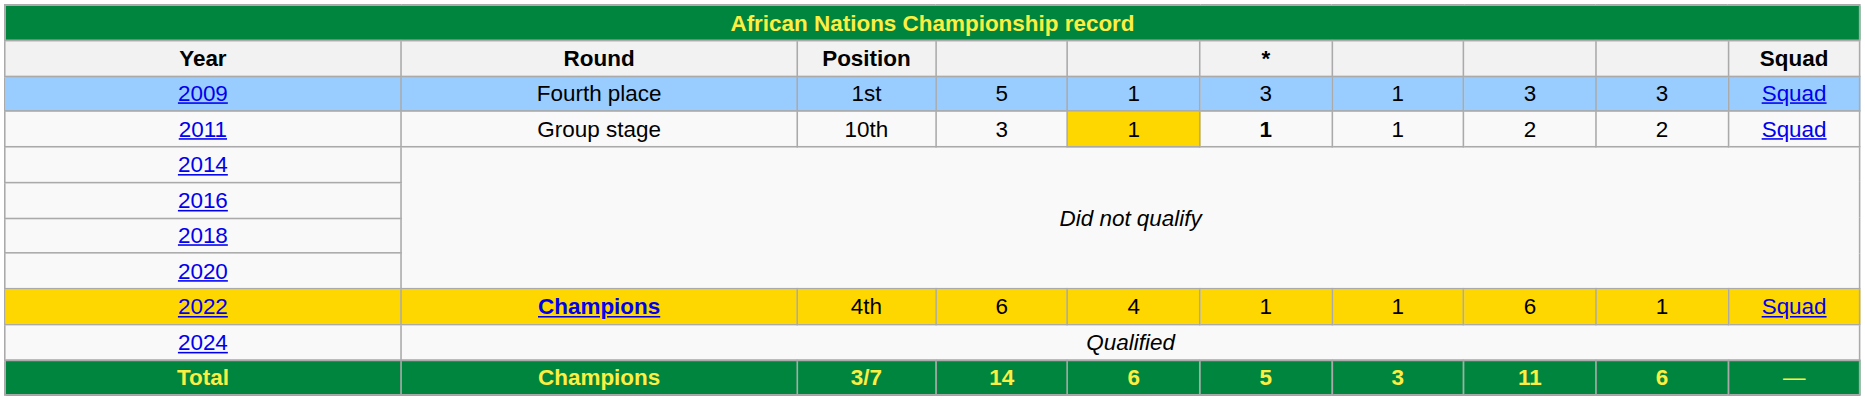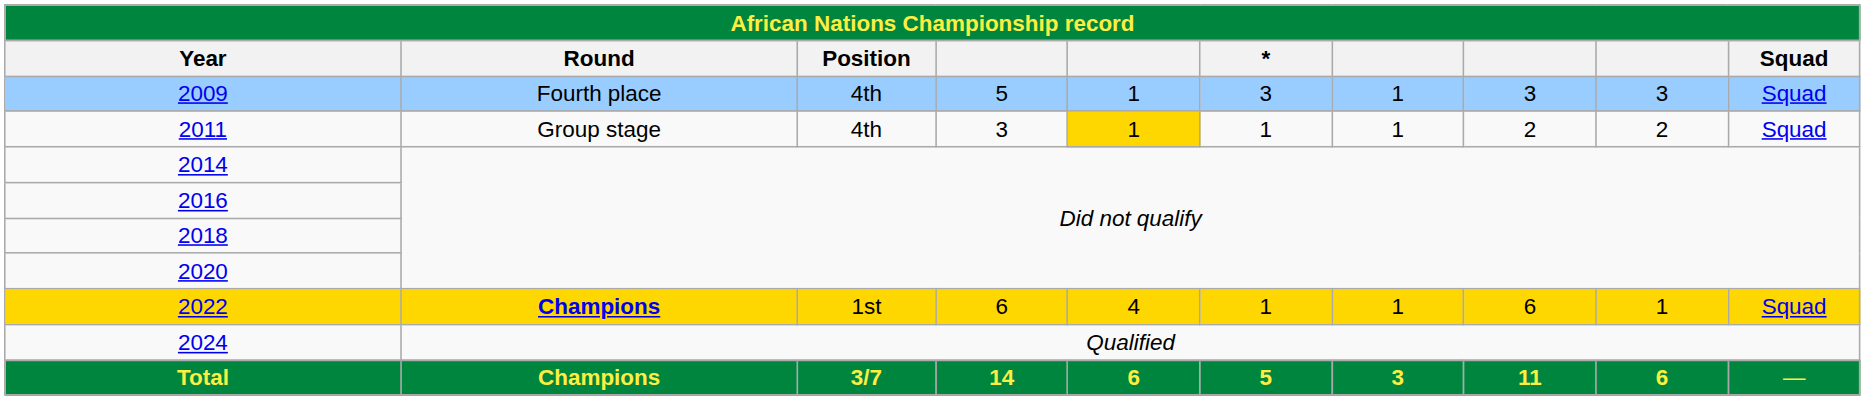(866, 94) 1st -> (866, 94) 4th
(866, 129) 10th -> (866, 129) 4th
(1266, 129) bold -> (1266, 129) normal
(866, 307) 4th -> (866, 307) 1st
